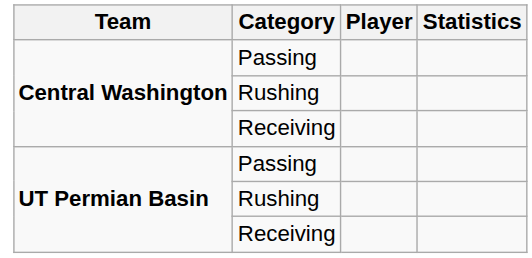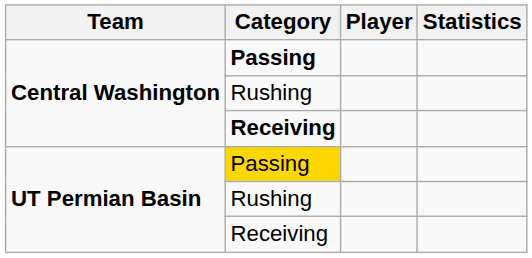(277, 57) normal -> (273, 57) bold
(287, 128) normal -> (283, 128) bold
(277, 163) no background -> (270, 163) gold background
